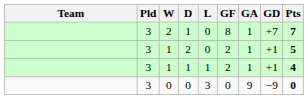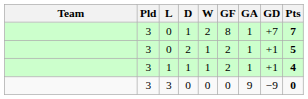columns swapped: (169, 13) <-> (208, 13)
